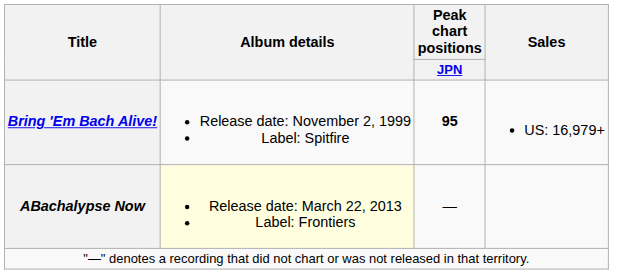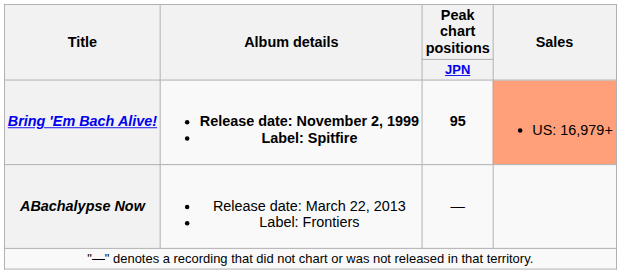(287, 130) normal -> (291, 130) bold
(547, 130) no background -> (555, 130) lightsalmon background
(287, 214) lightyellow background -> (291, 214) no background
